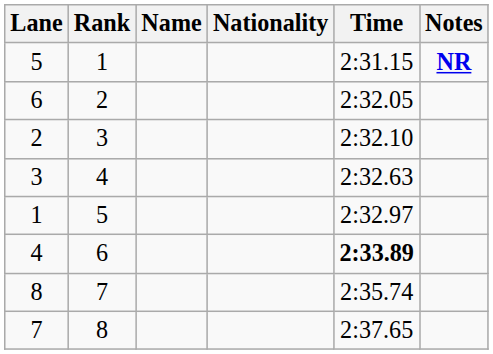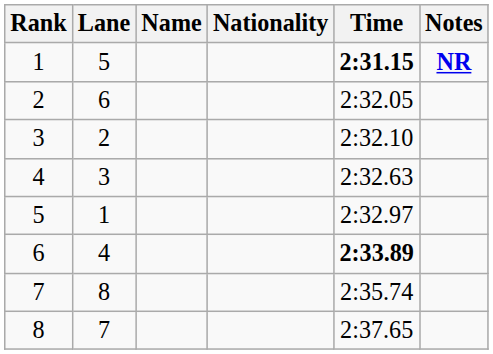columns swapped: (102, 23) <-> (37, 23)
(377, 61) normal -> (377, 61) bold
